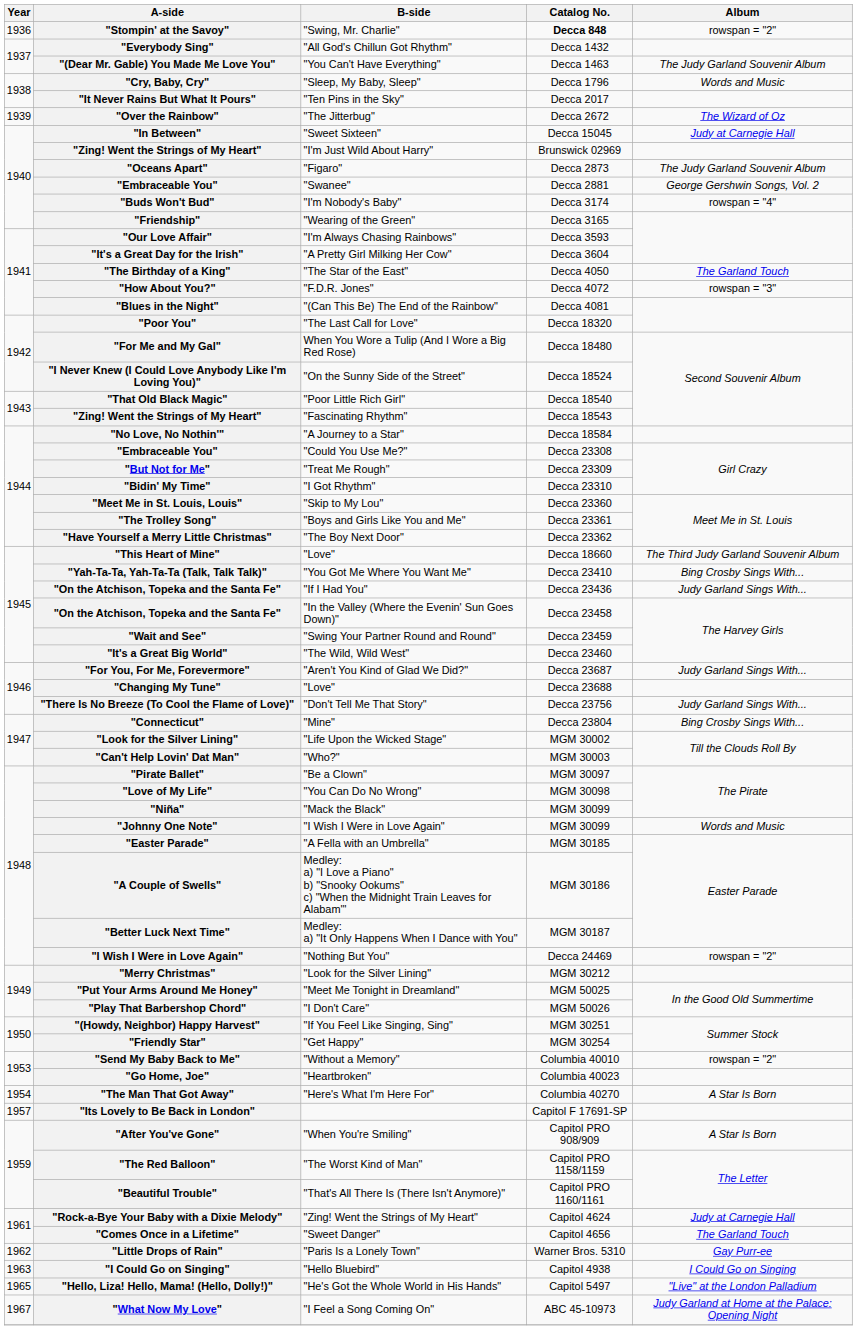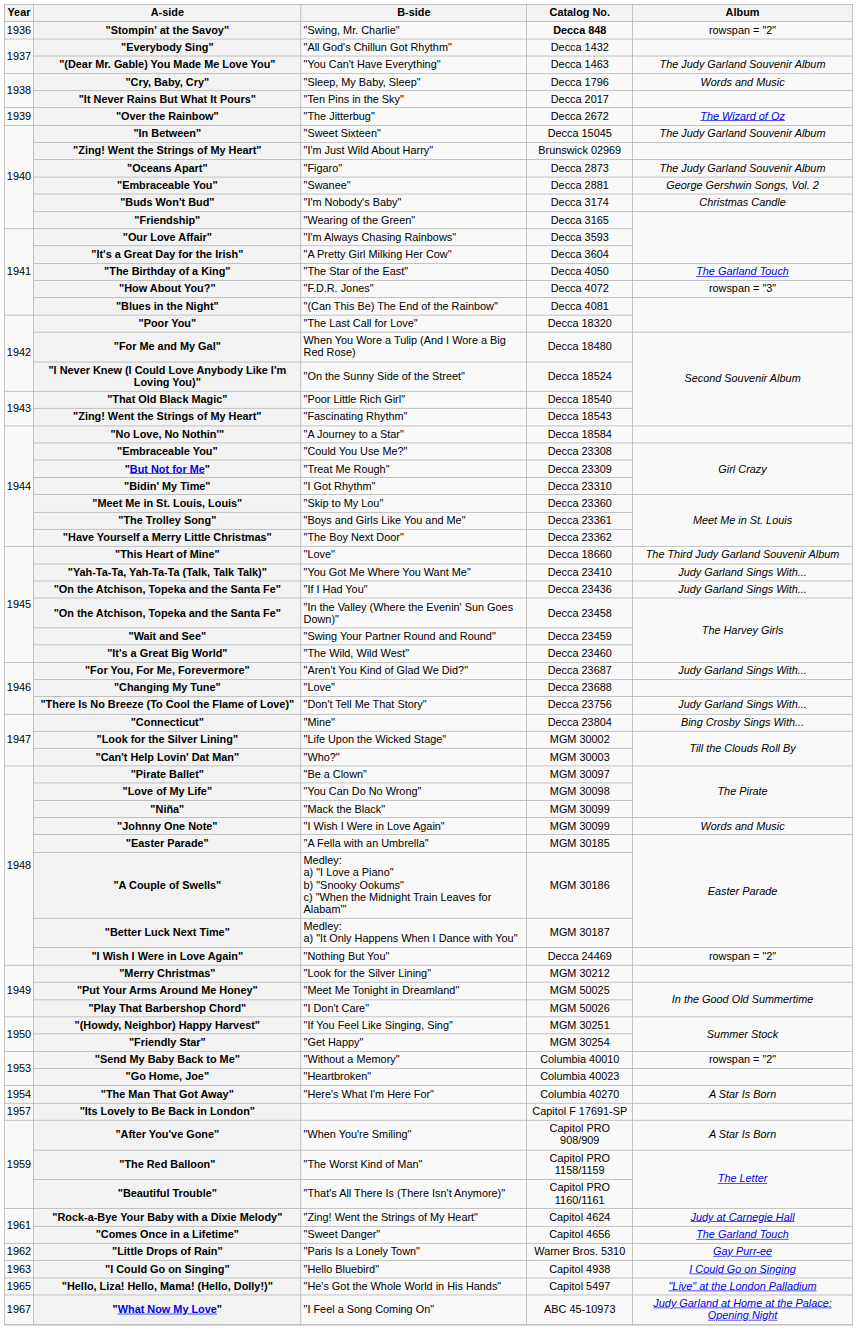(743, 133) Judy at Carnegie Hall -> (743, 133) The Judy Garland Souvenir Album
(743, 202) rowspan = "4" -> (743, 202) Christmas Candle
(743, 572) Bing Crosby Sings With... -> (743, 572) Judy Garland Sings With...
